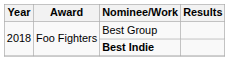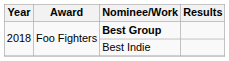(130, 30) normal -> (132, 30) bold
(128, 47) bold -> (126, 47) normal
